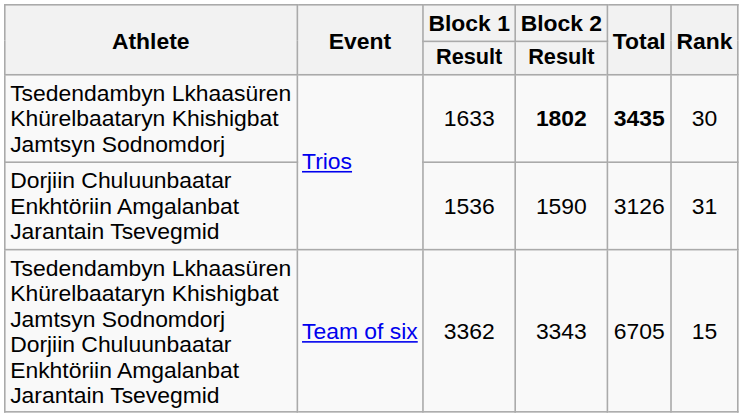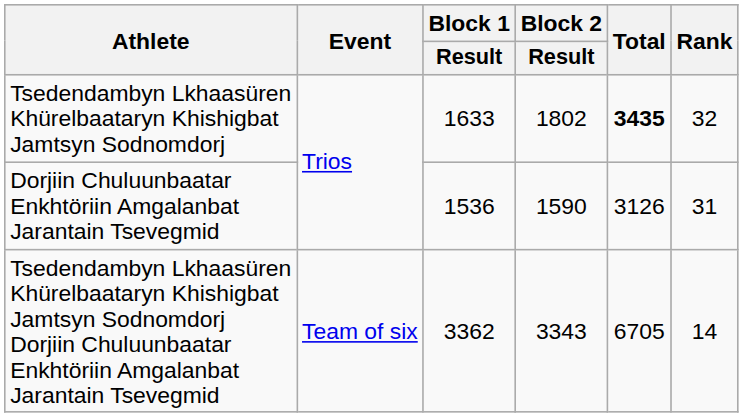(561, 119) bold -> (561, 119) normal
(704, 119) 30 -> (704, 119) 32
(704, 331) 15 -> (704, 331) 14
